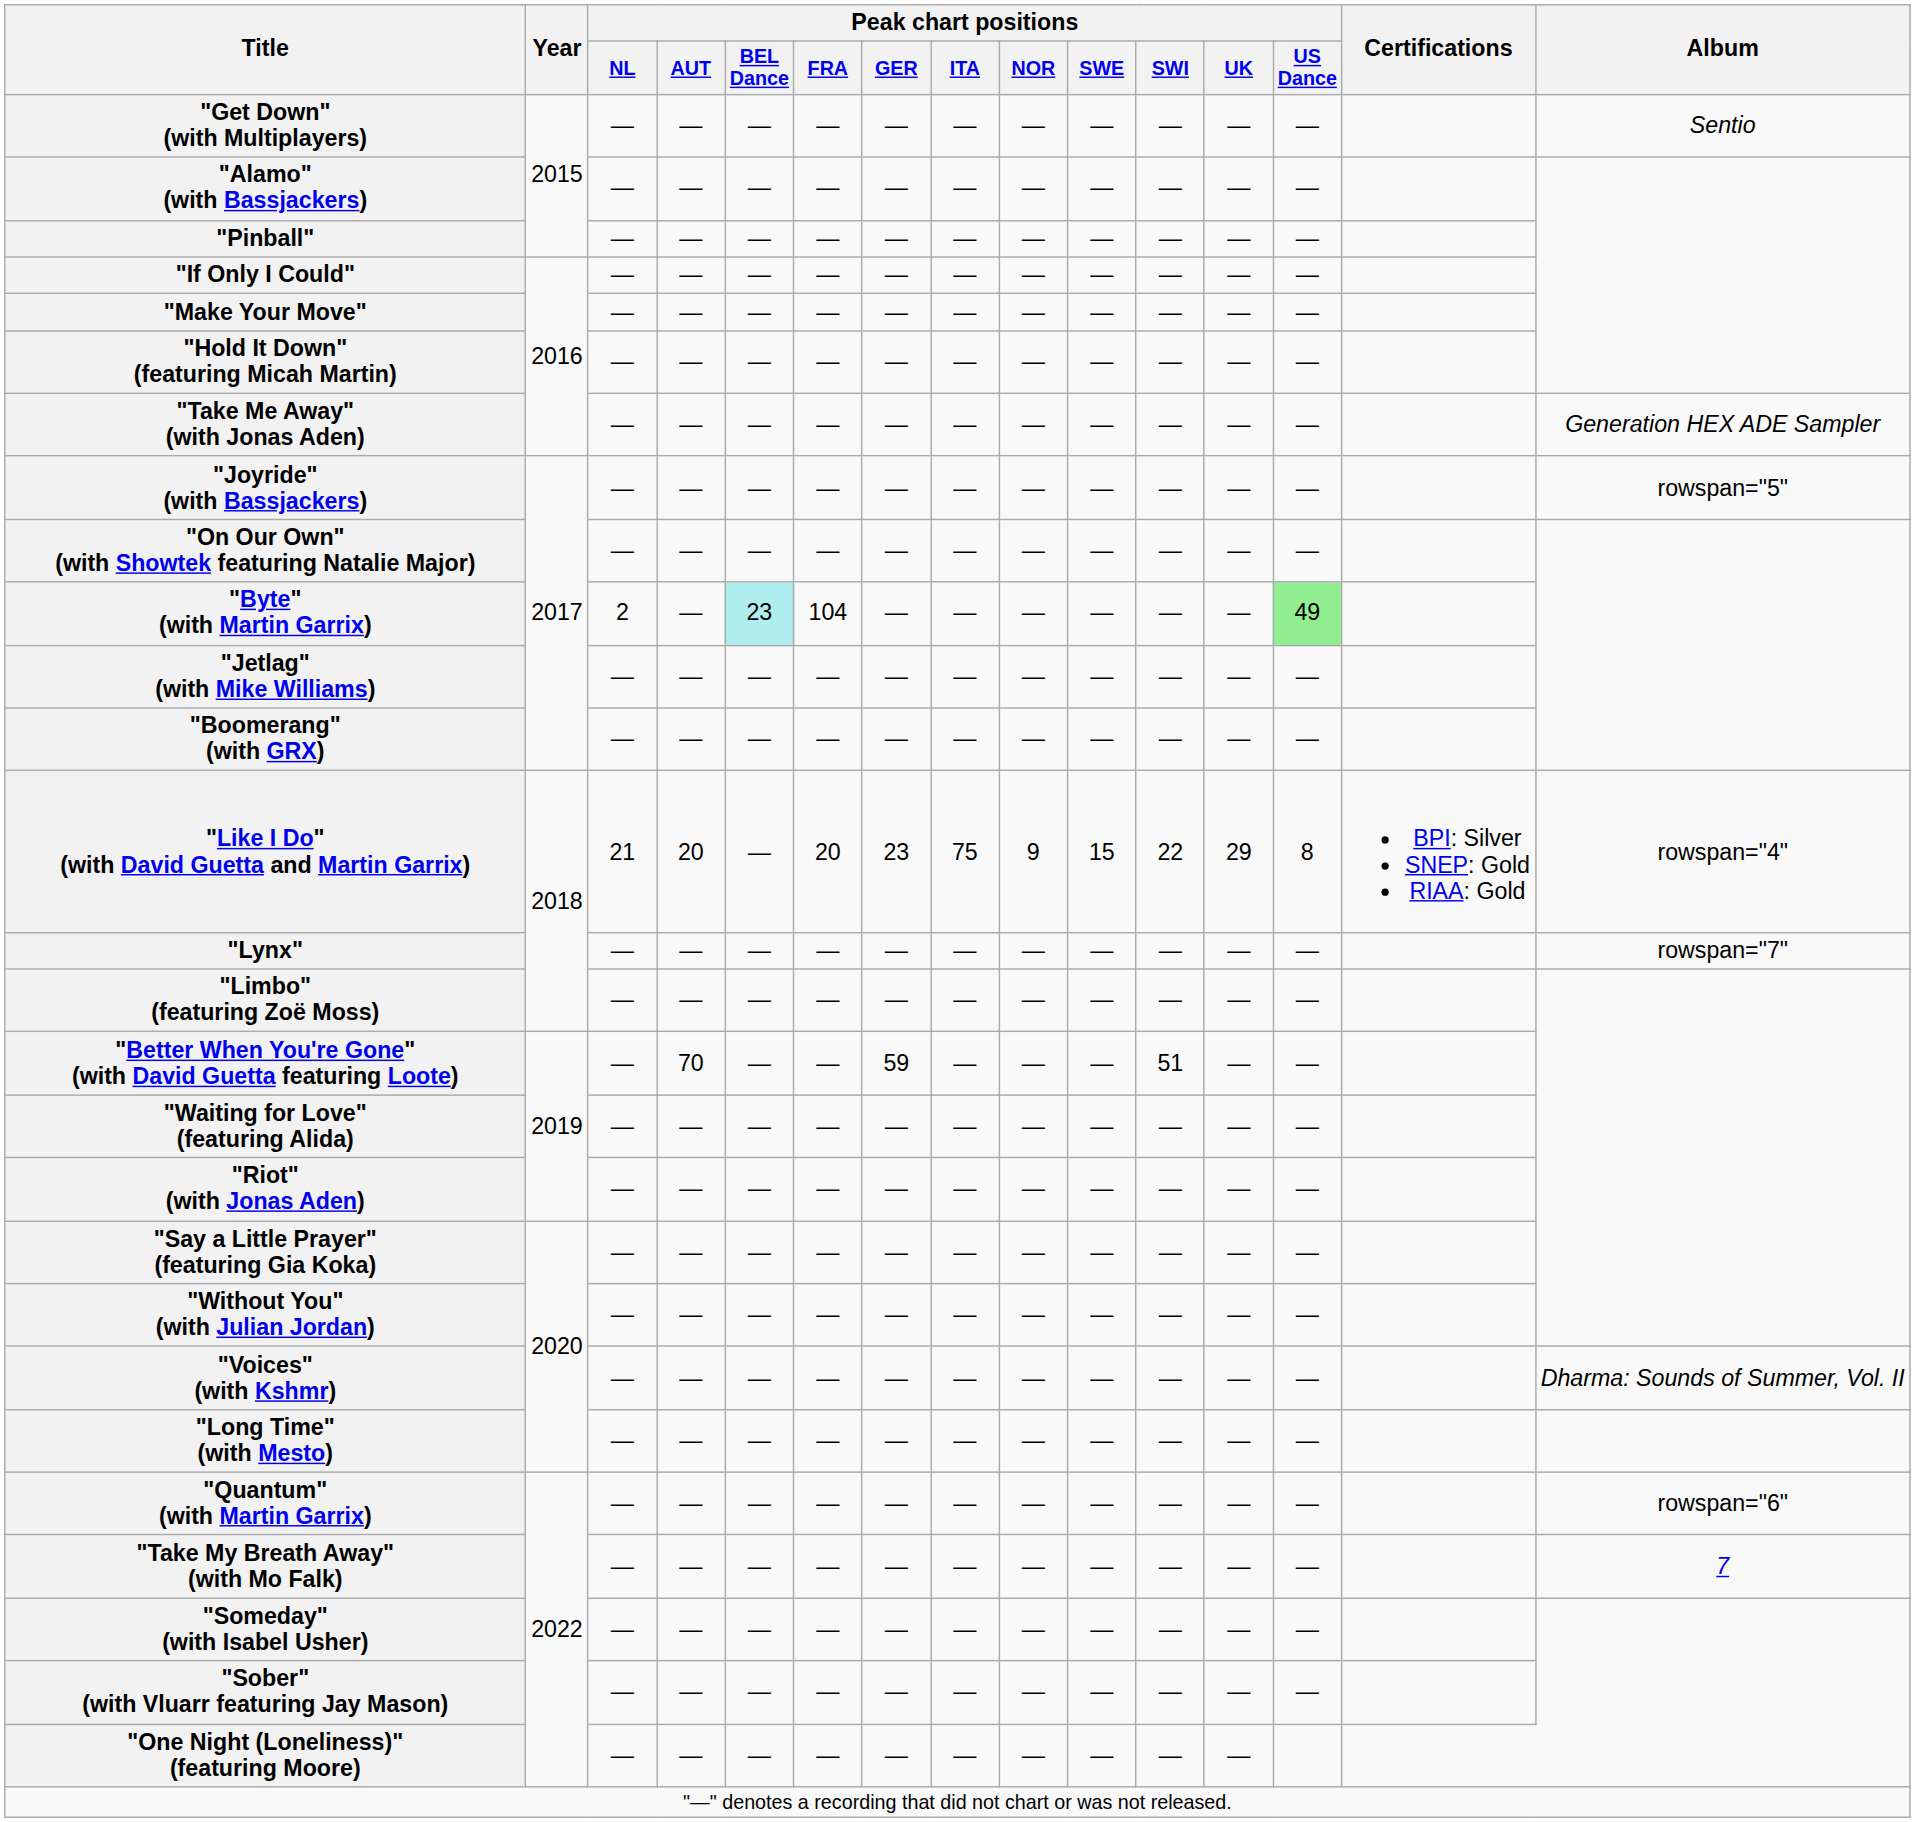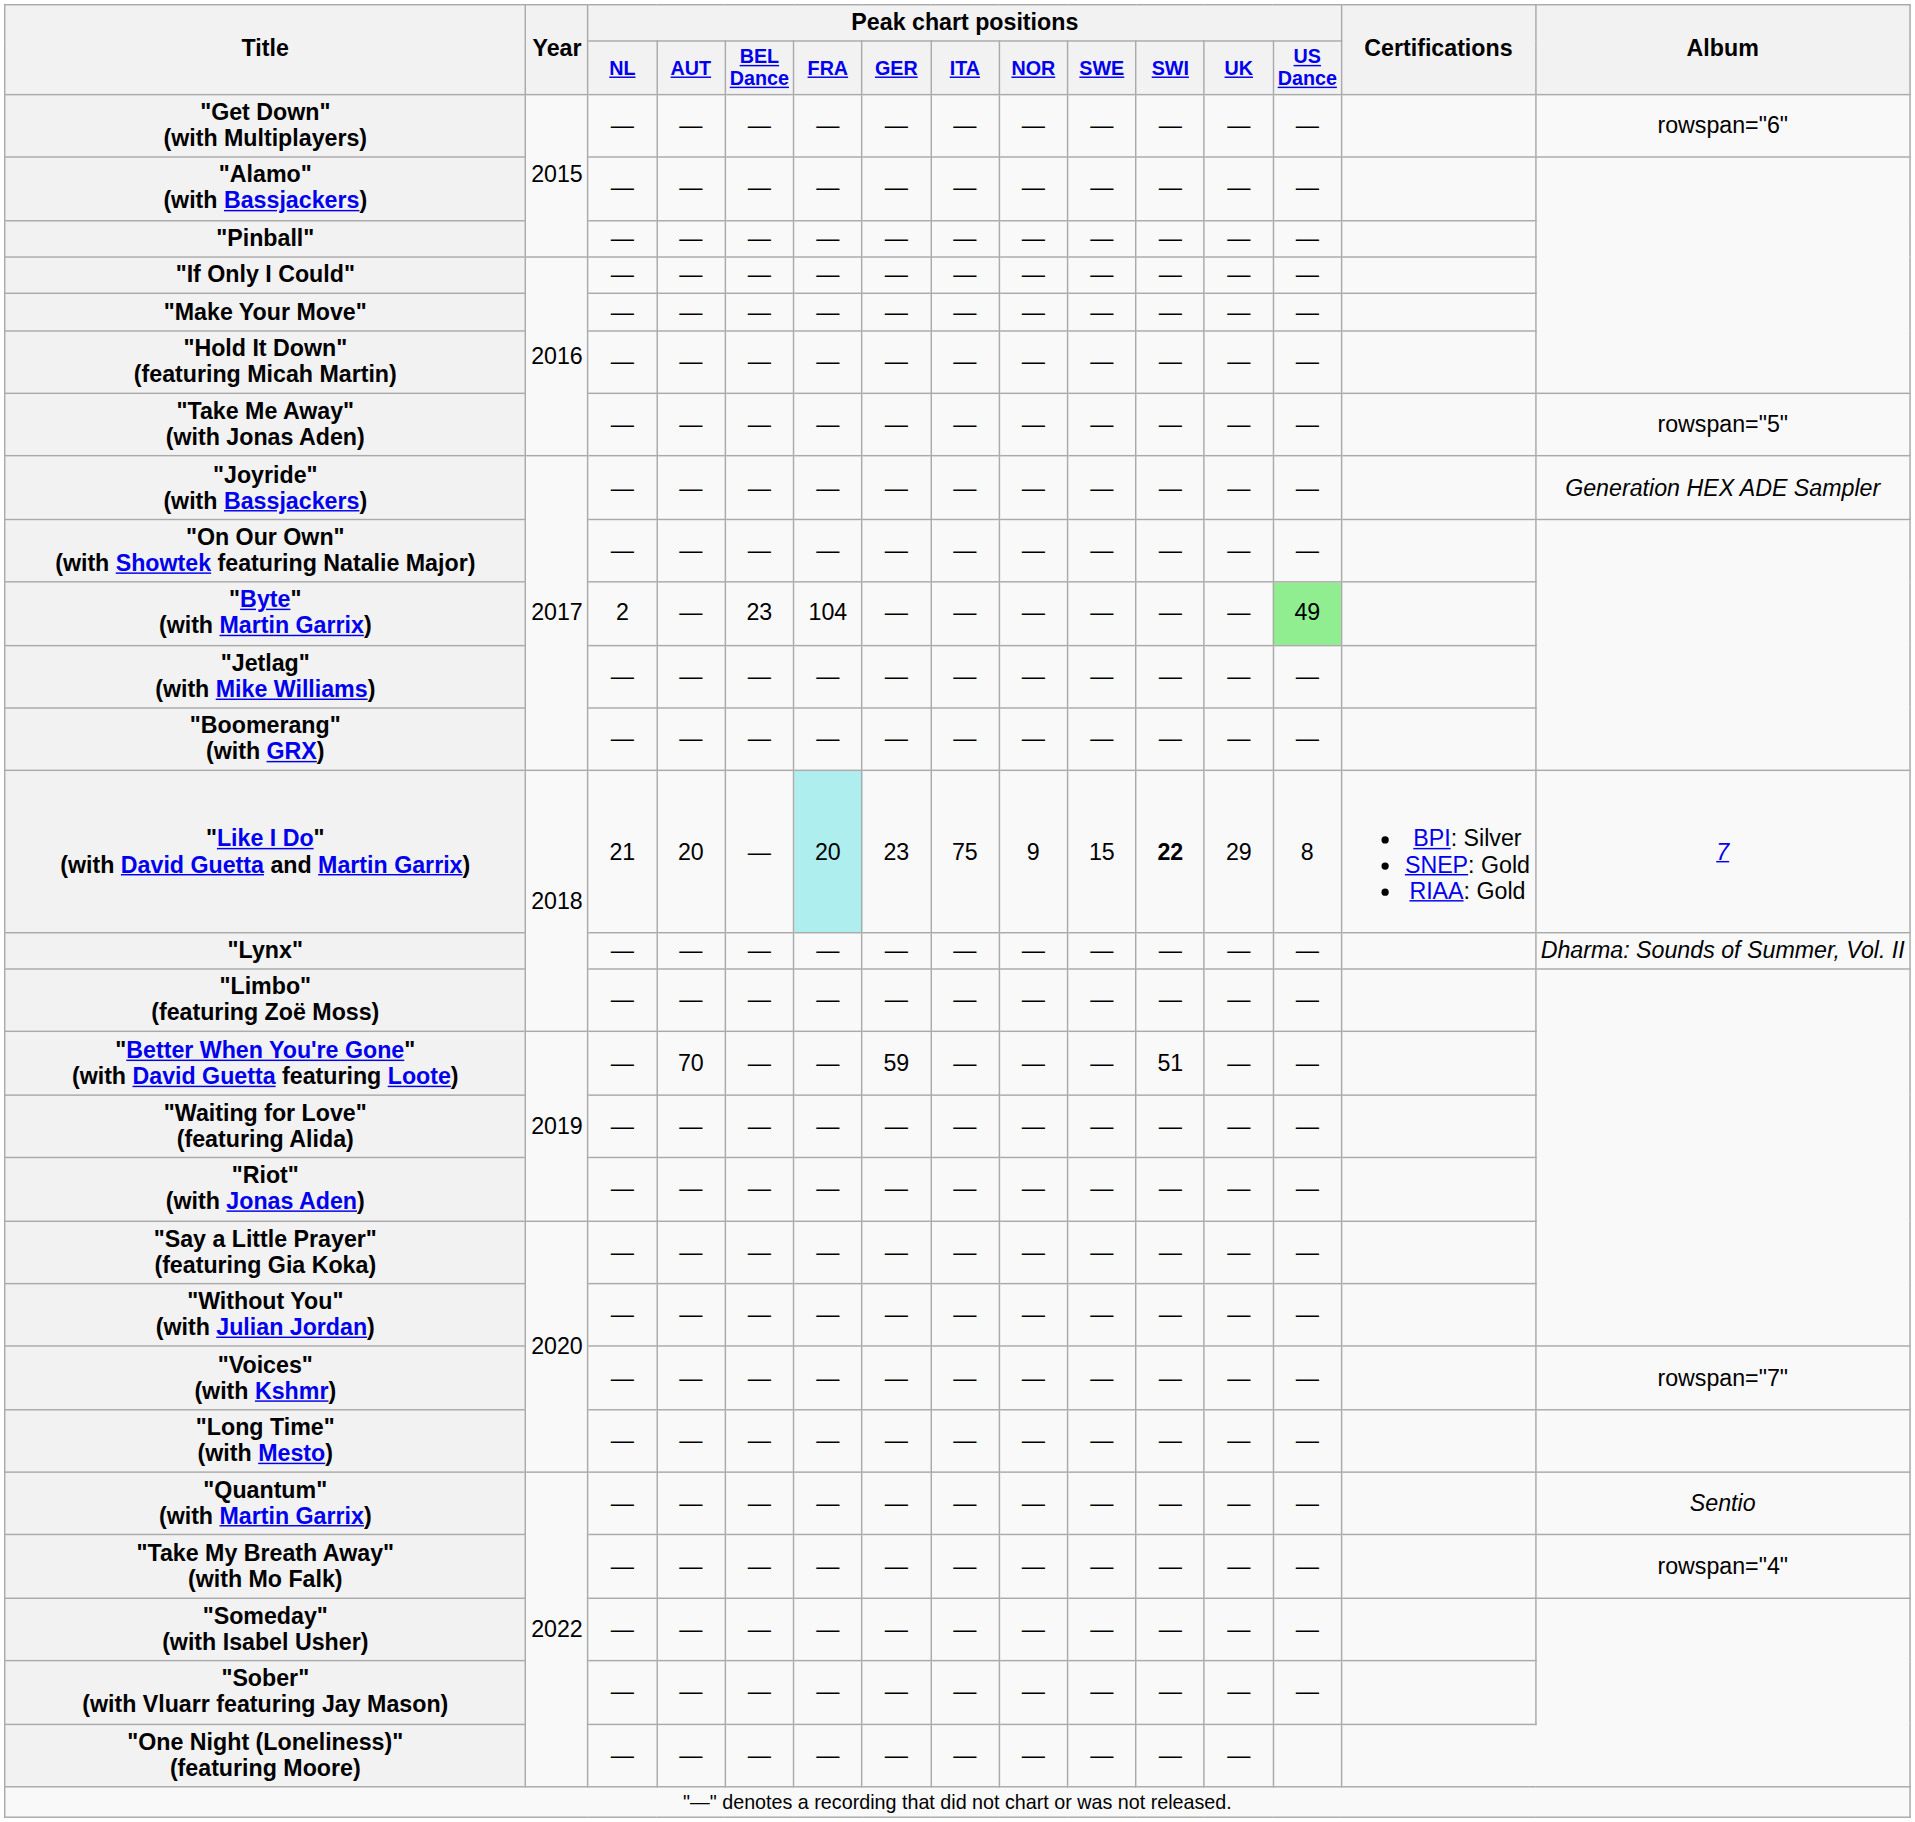(1723, 125) Sentio -> (1723, 125) rowspan="6"
(1723, 424) Generation HEX ADE Sampler -> (1723, 424) rowspan="5"
(1723, 487) rowspan="5" -> (1723, 487) Generation HEX ADE Sampler
(759, 613) paleturquoise background -> (759, 613) no background
(828, 851) no background -> (828, 851) paleturquoise background
(1170, 851) normal -> (1170, 851) bold
(1723, 851) rowspan="4" -> (1723, 851) 7
(1723, 950) rowspan="7" -> (1723, 950) Dharma: Sounds of Summer, Vol. II
(1723, 1377) Dharma: Sounds of Summer, Vol. II -> (1723, 1377) rowspan="7"
(1723, 1503) rowspan="6" -> (1723, 1503) Sentio
(1723, 1566) 7 -> (1723, 1566) rowspan="4"
